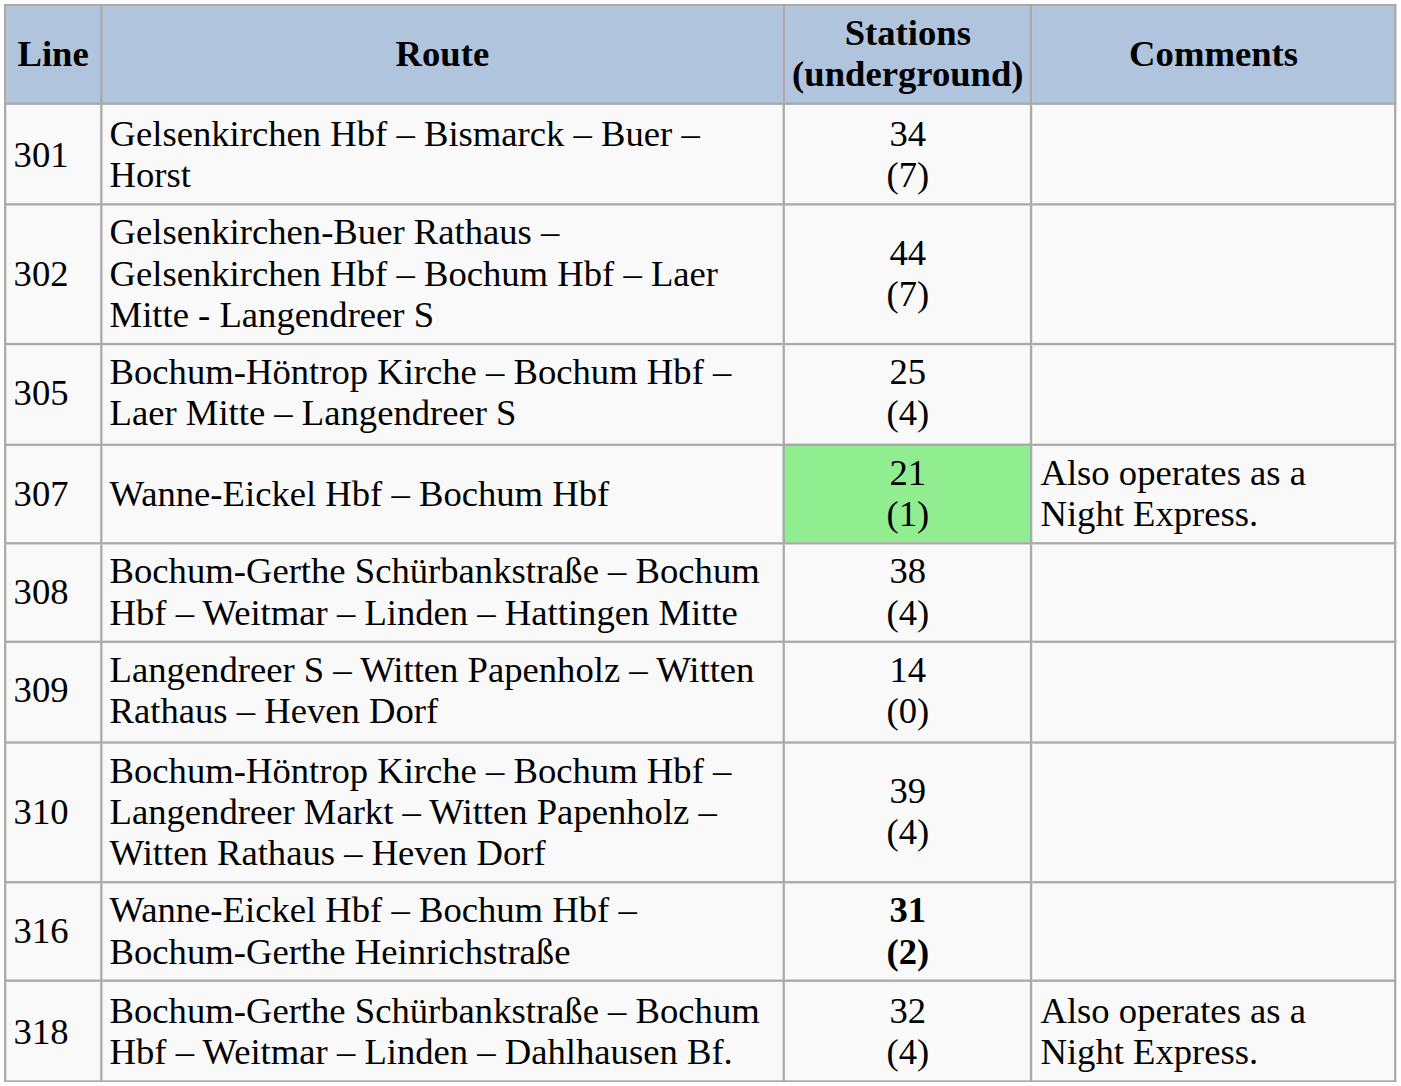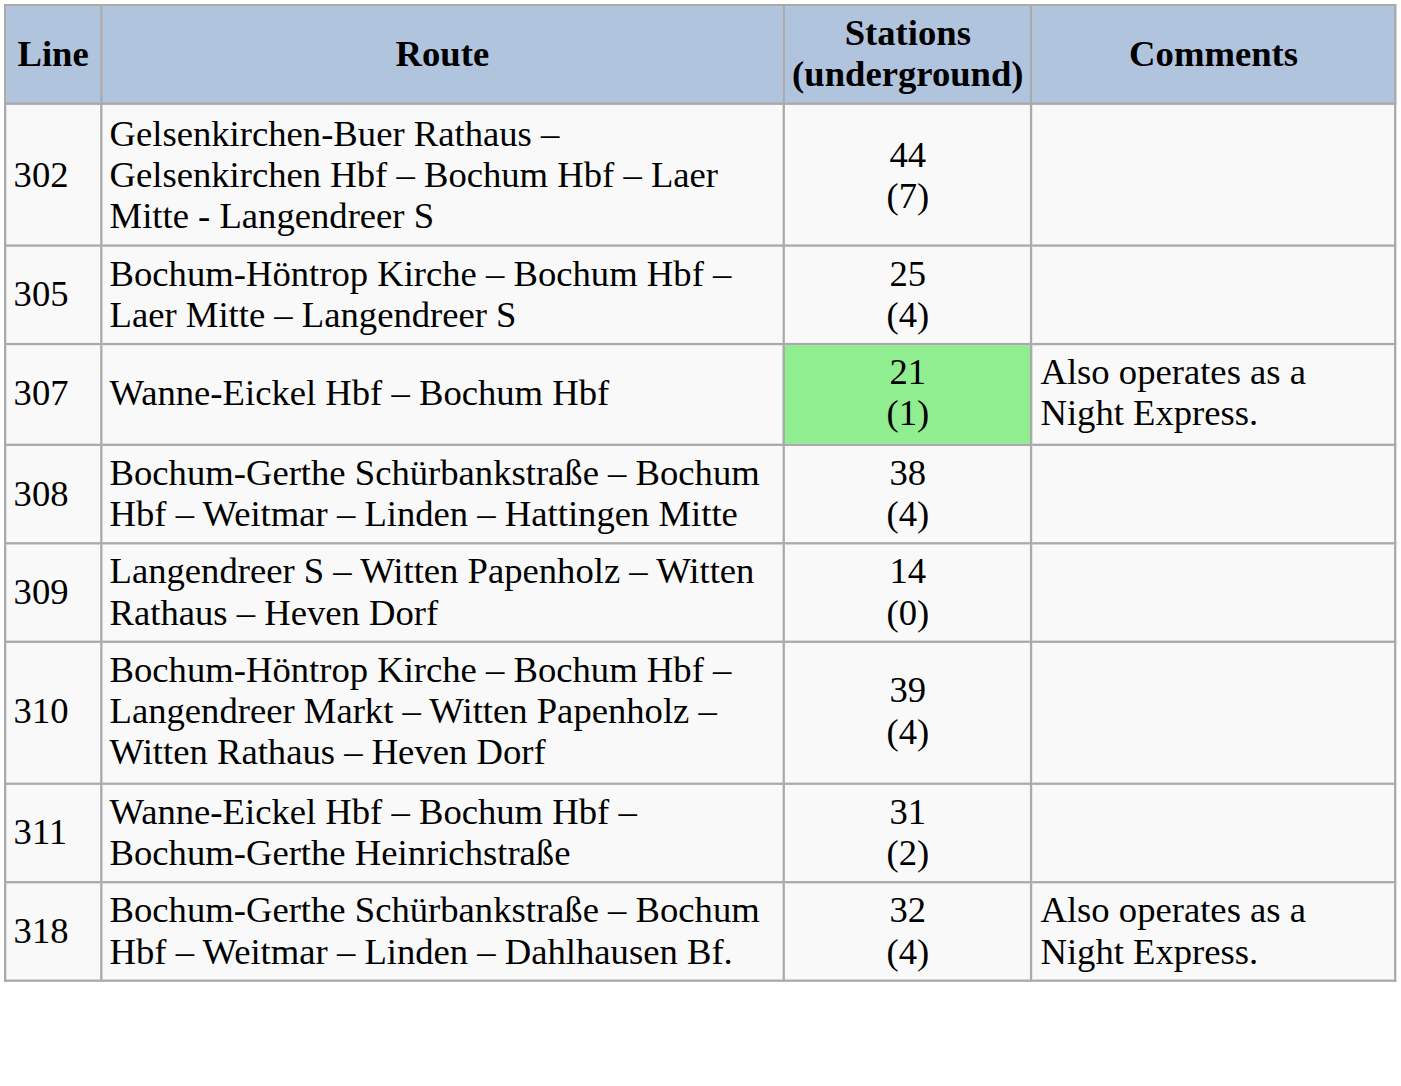- row: (405, 153)
(41, 931) 316 -> (40, 831) 311
(908, 931) bold -> (908, 831) normal
